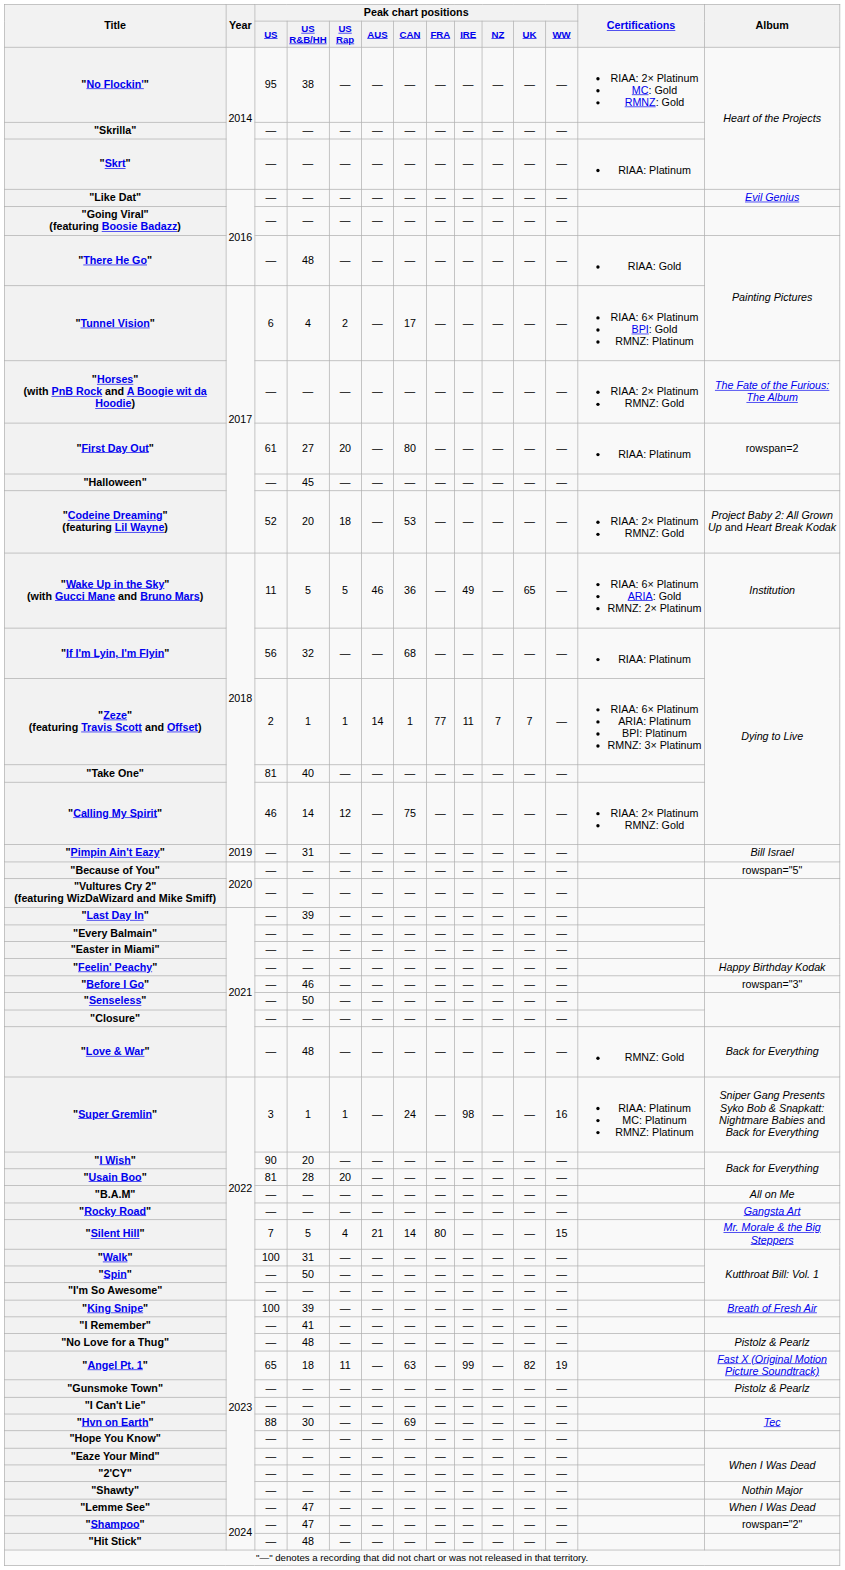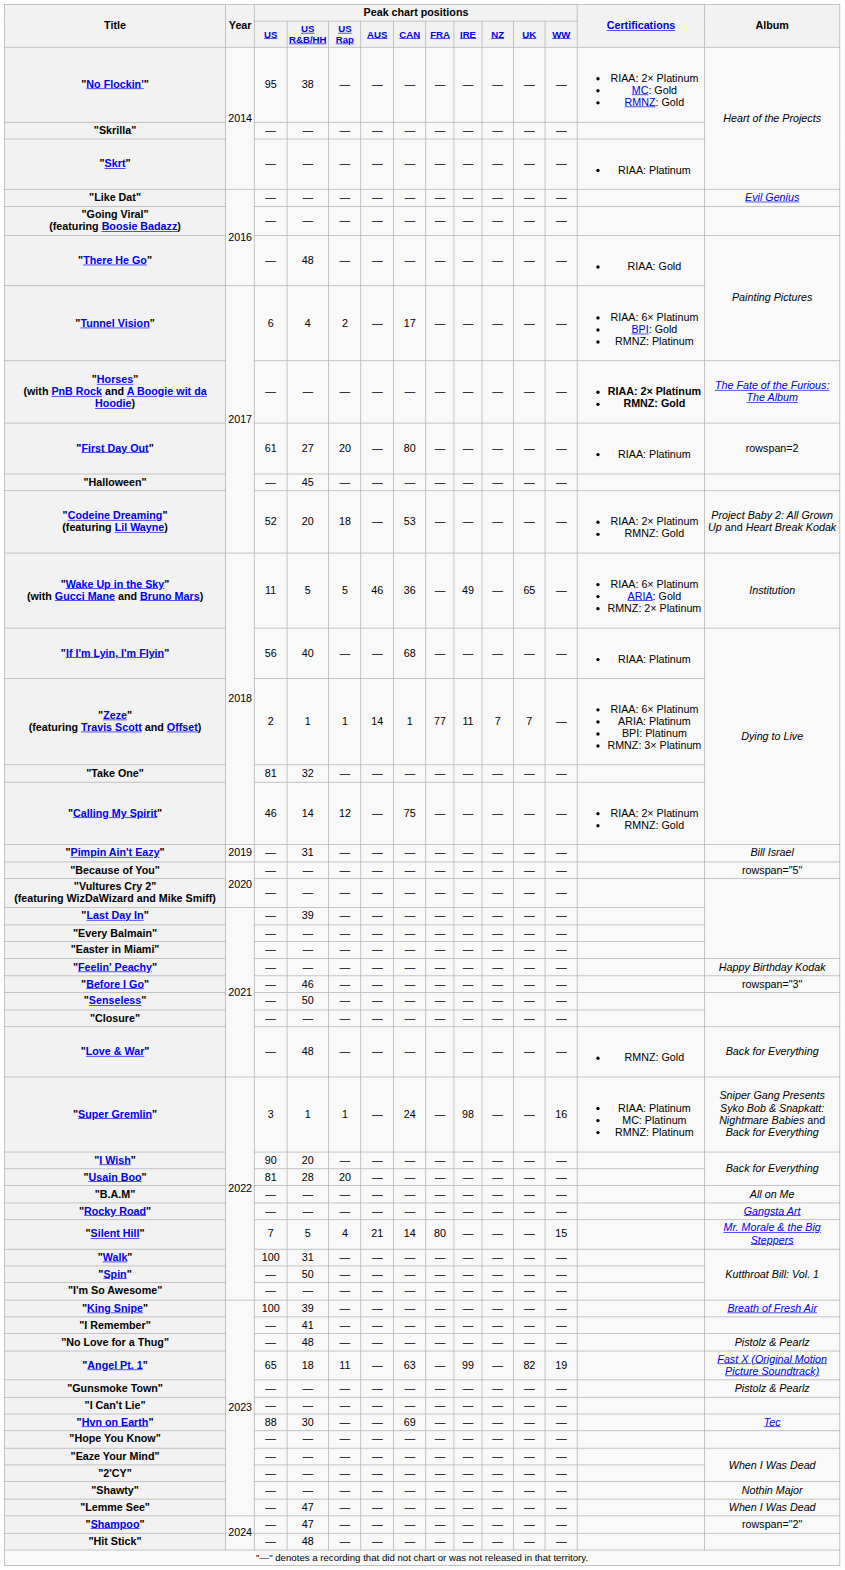(641, 398) normal -> (641, 398) bold
(308, 653) 32 -> (308, 653) 40
(308, 773) 40 -> (308, 773) 32
